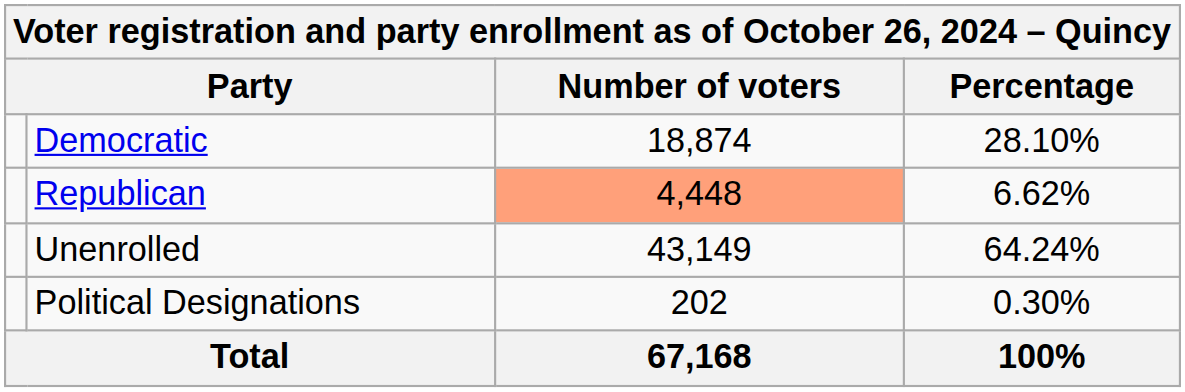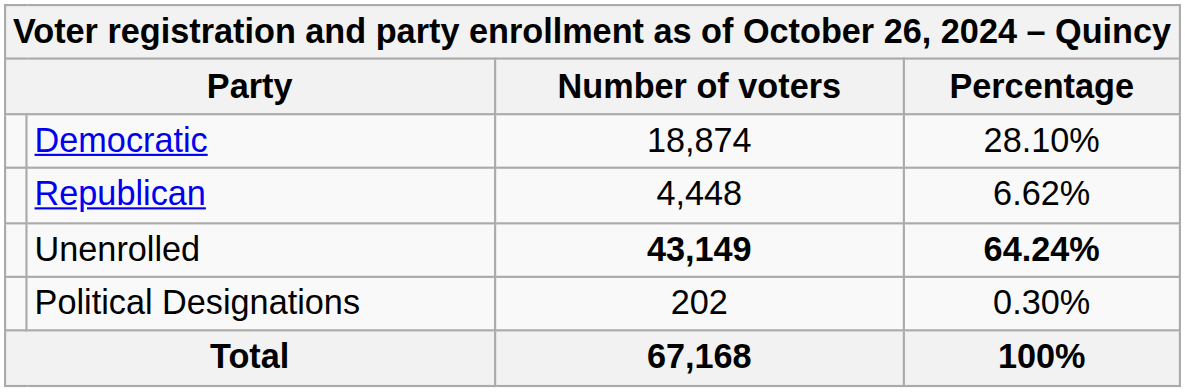(699, 194) lightsalmon background -> (699, 194) no background
(699, 248) normal -> (699, 248) bold
(1042, 248) normal -> (1042, 248) bold
